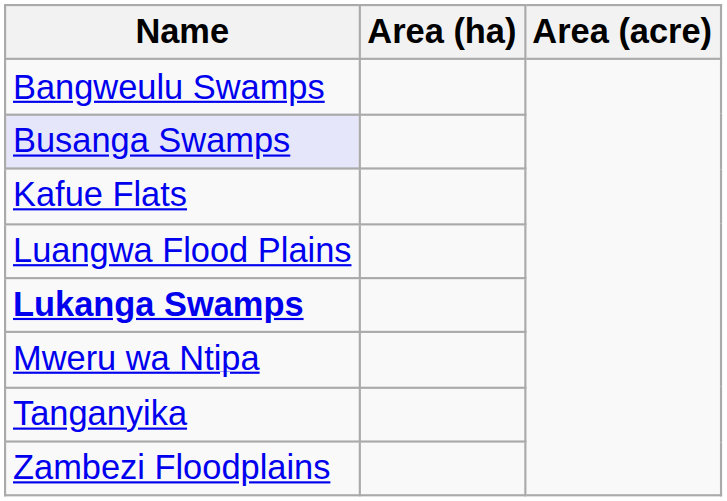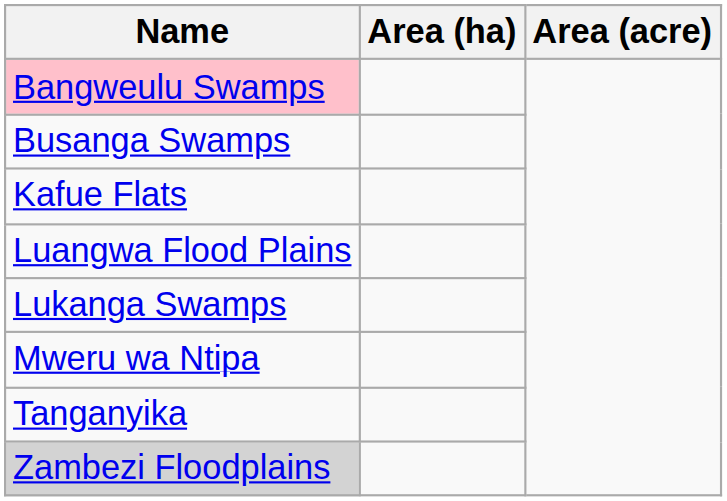(169, 86) no background -> (169, 86) pink background
(152, 140) lavender background -> (152, 140) no background
(158, 304) bold -> (150, 304) normal
(172, 468) no background -> (172, 468) lightgrey background
